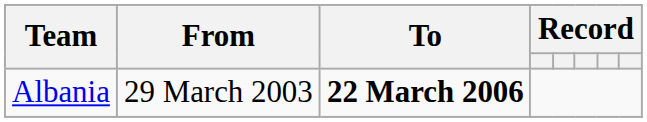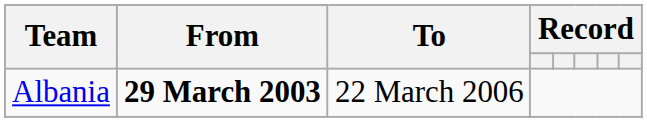(218, 92) normal -> (222, 92) bold
(425, 92) bold -> (429, 92) normal
